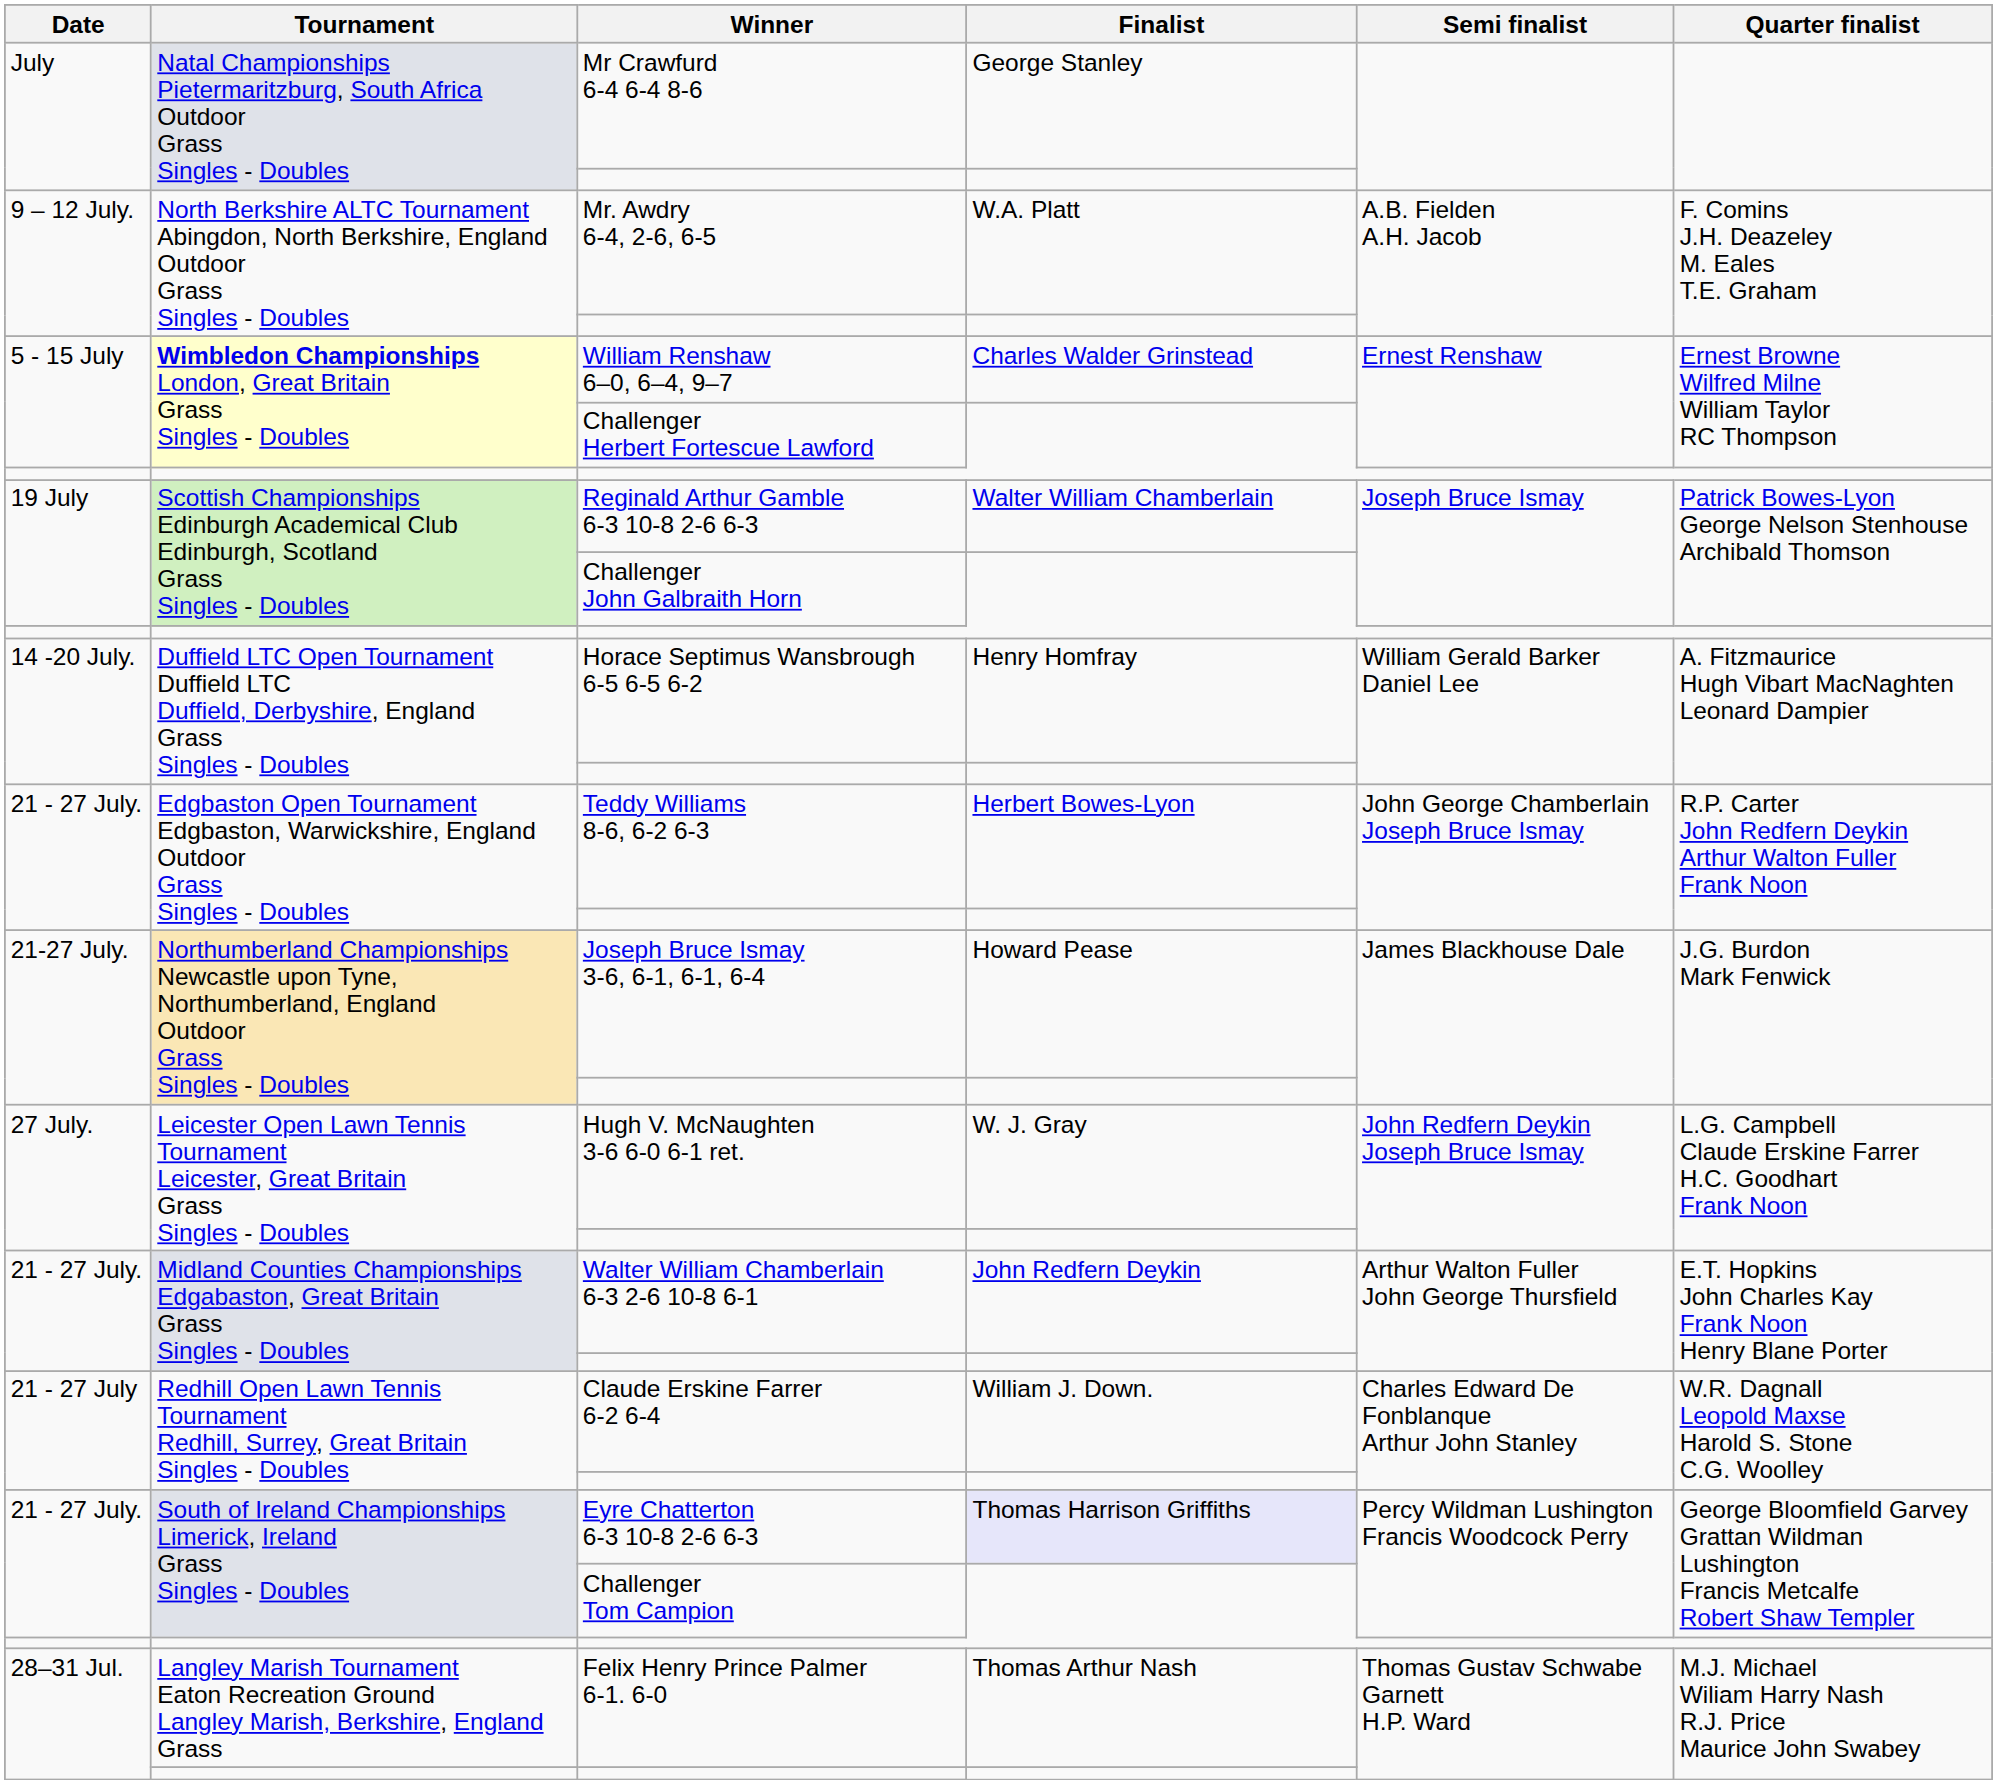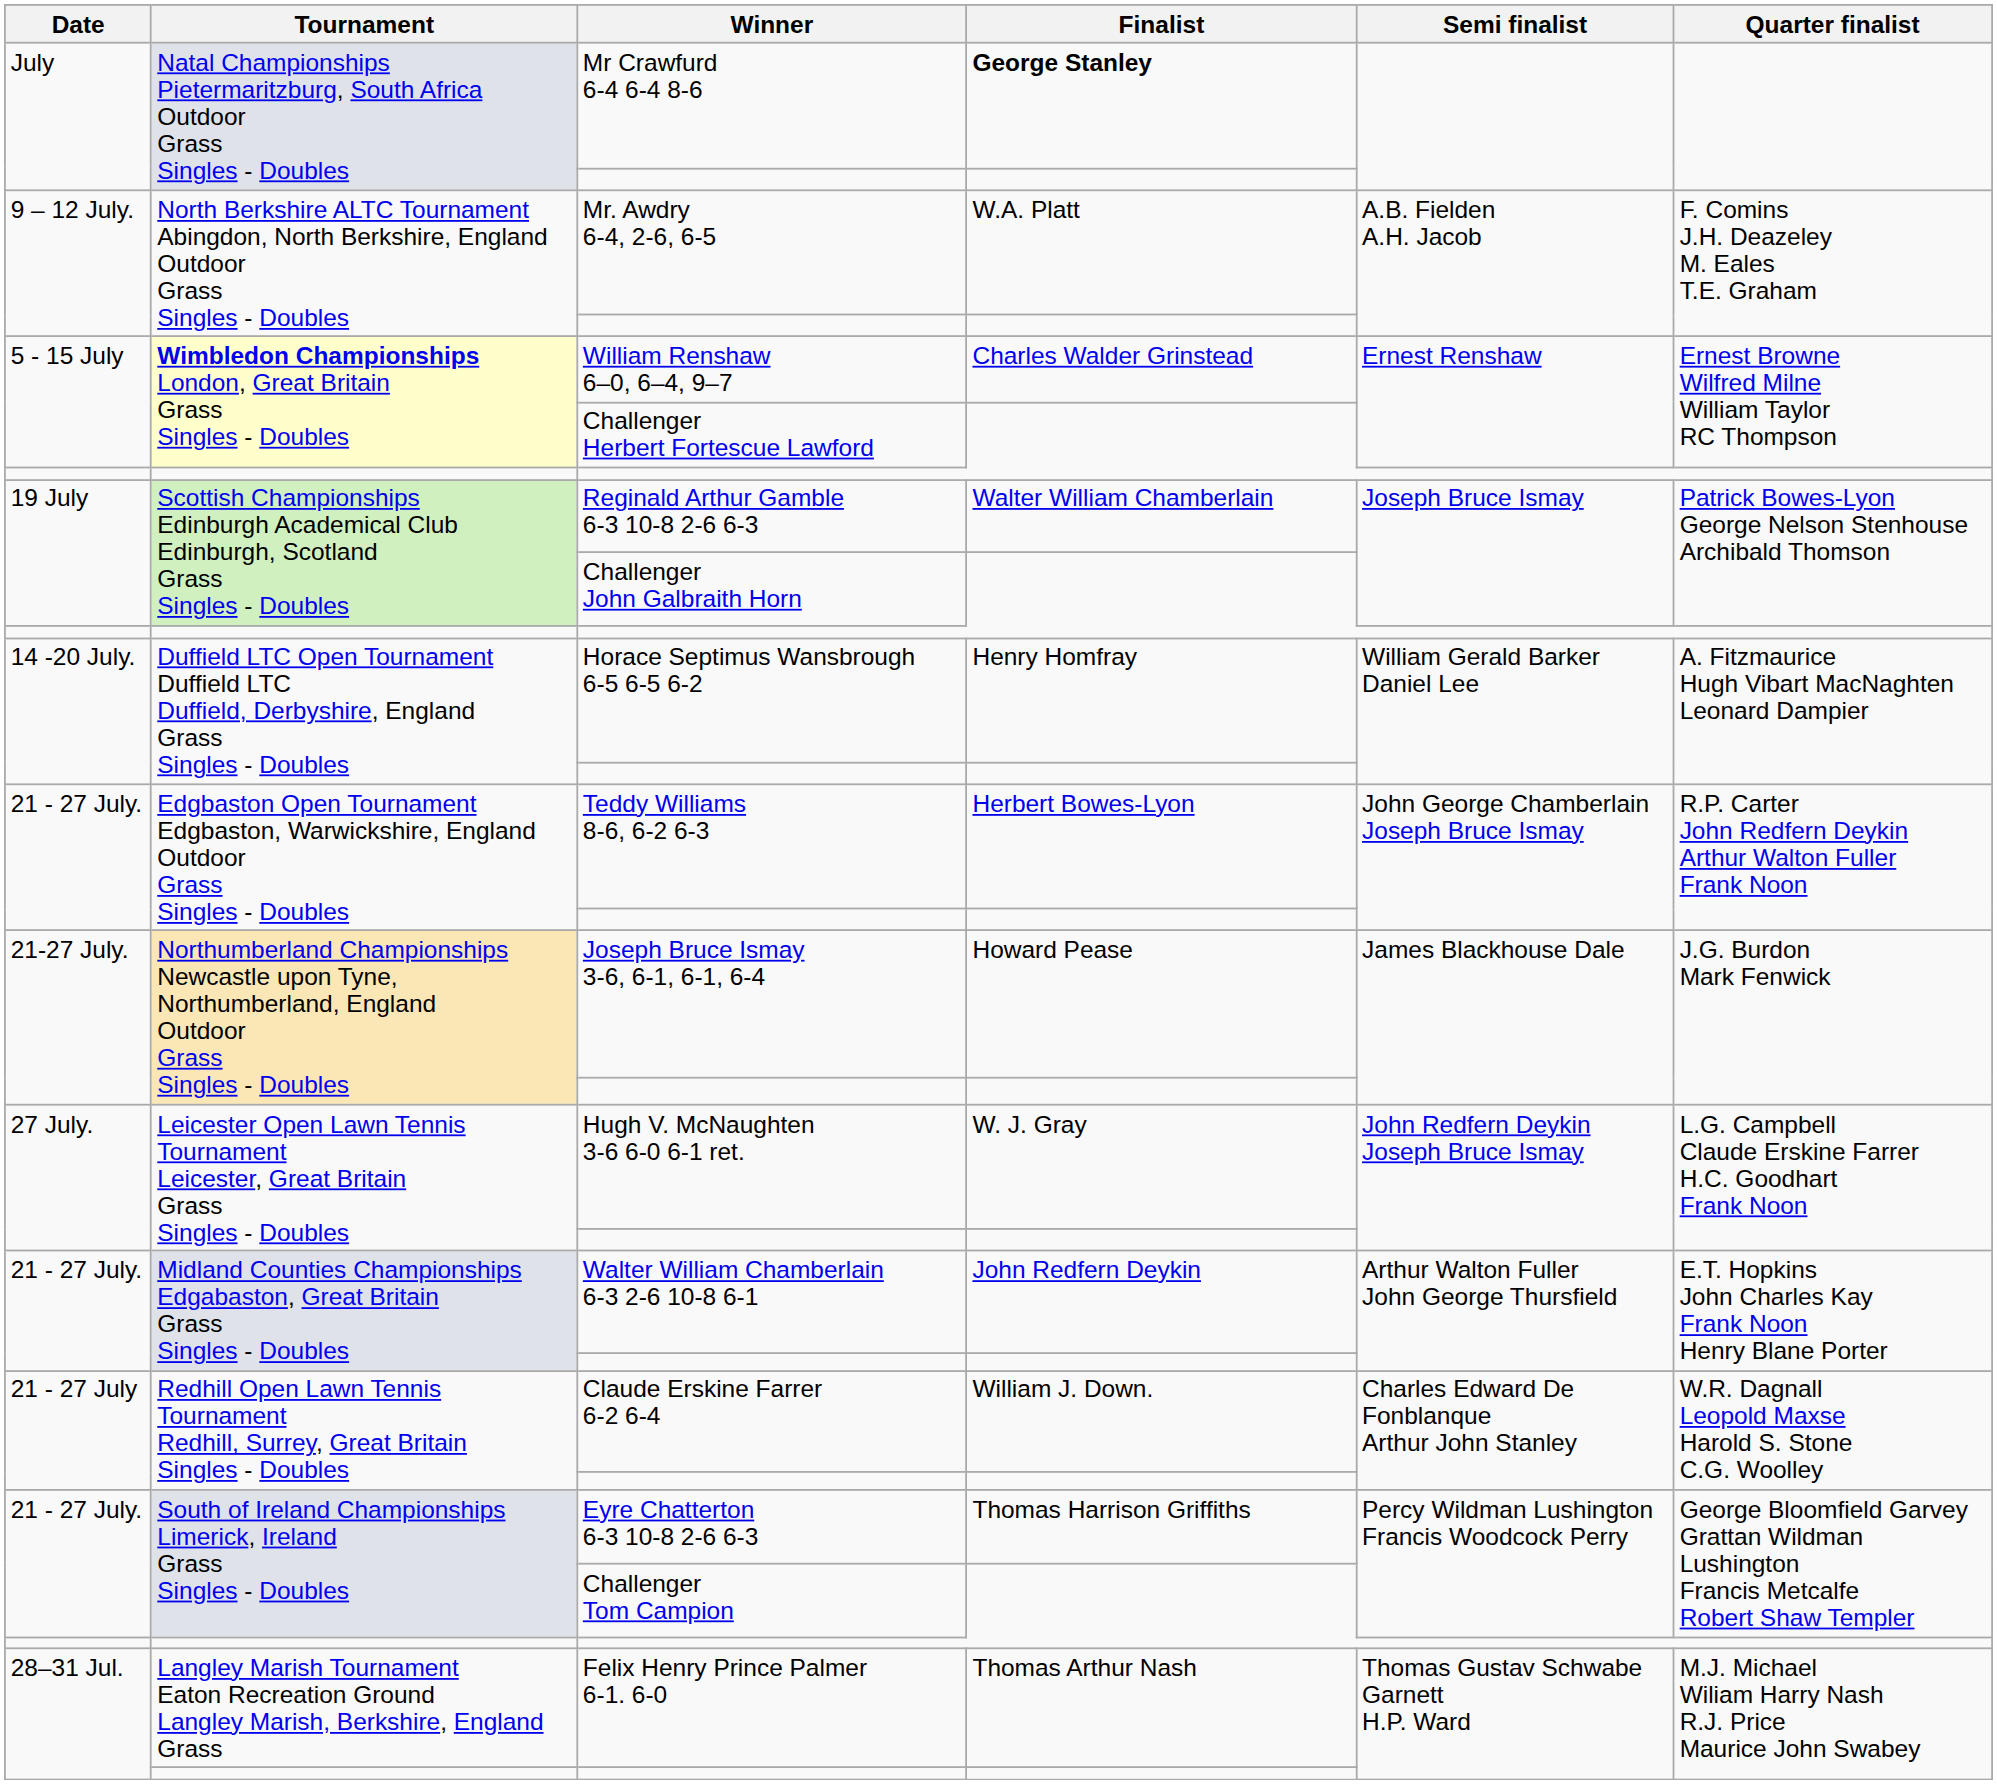(1057, 62) normal -> (1062, 62) bold
(1112, 1509) lavender background -> (1112, 1509) no background
